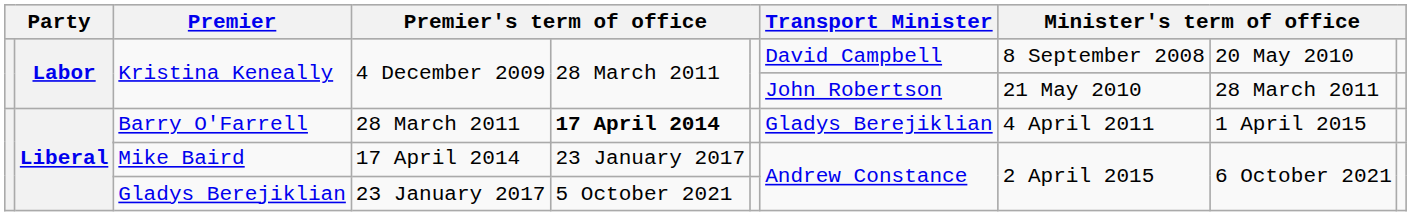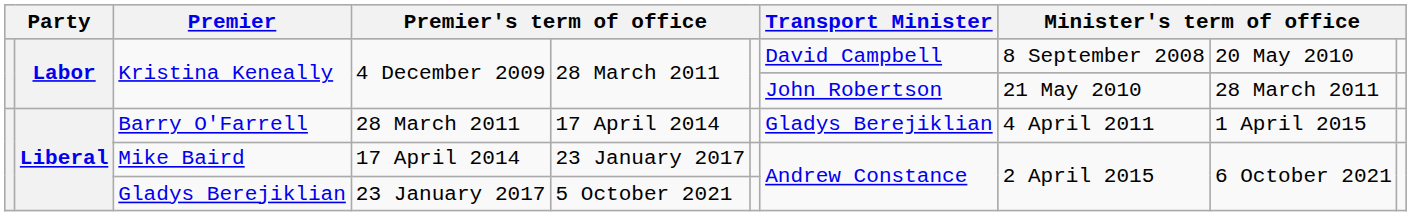(638, 125) bold -> (638, 125) normal
